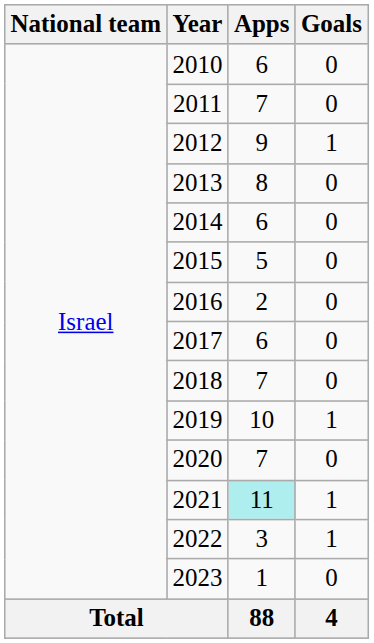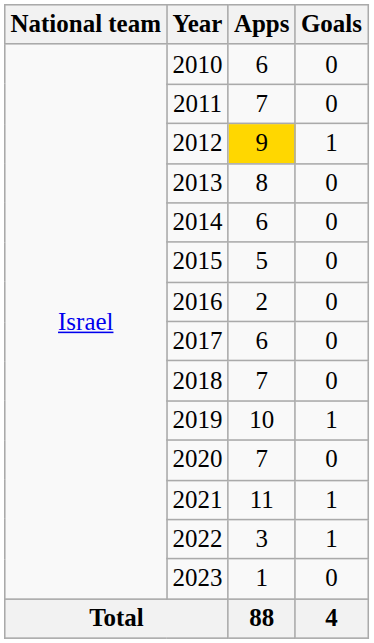(262, 143) no background -> (262, 143) gold background
(262, 499) paleturquoise background -> (262, 499) no background
